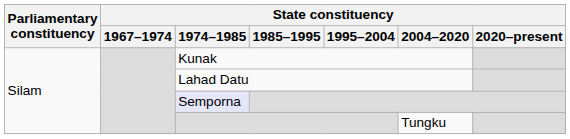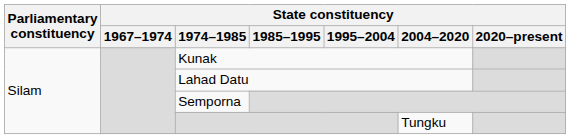(210, 101) lavender background -> (210, 101) no background
